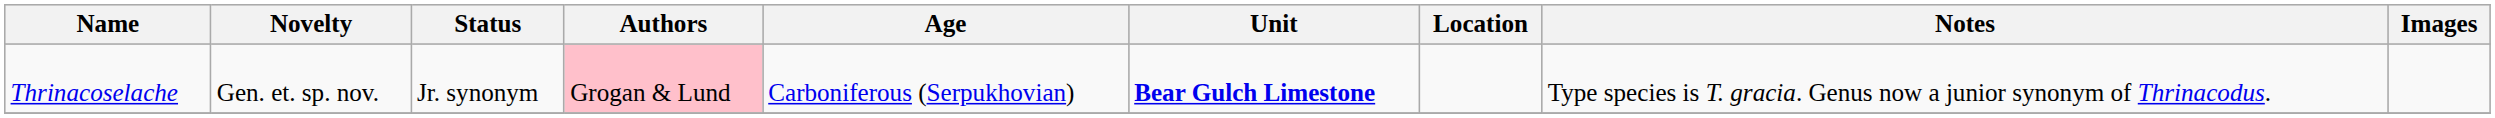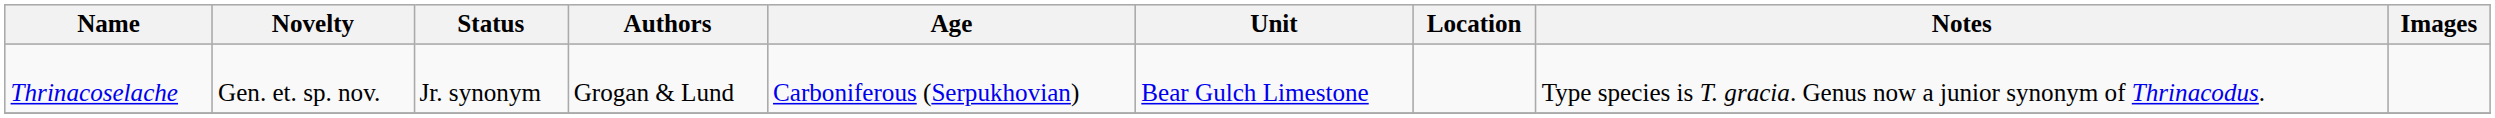(650, 92) pink background -> (654, 92) no background
(1255, 92) bold -> (1255, 92) normal
